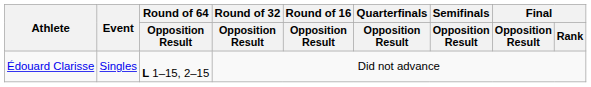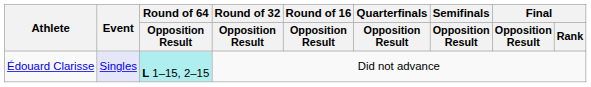(118, 67) no background -> (118, 67) lavender background
(176, 73) no background -> (176, 73) paleturquoise background
